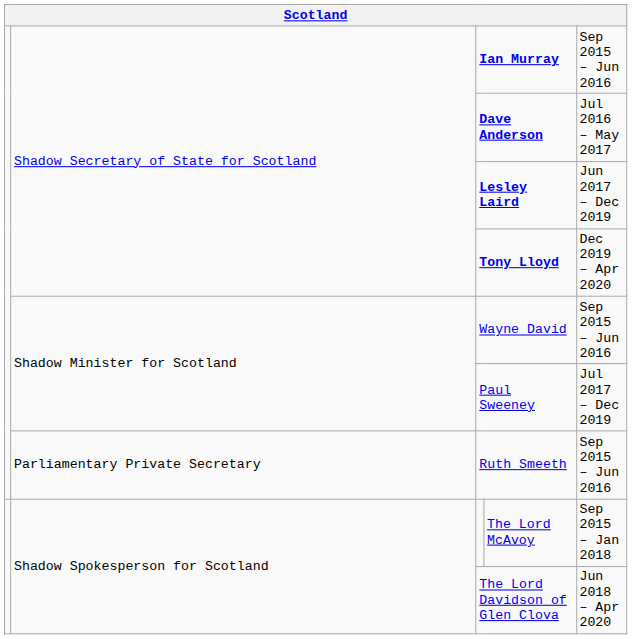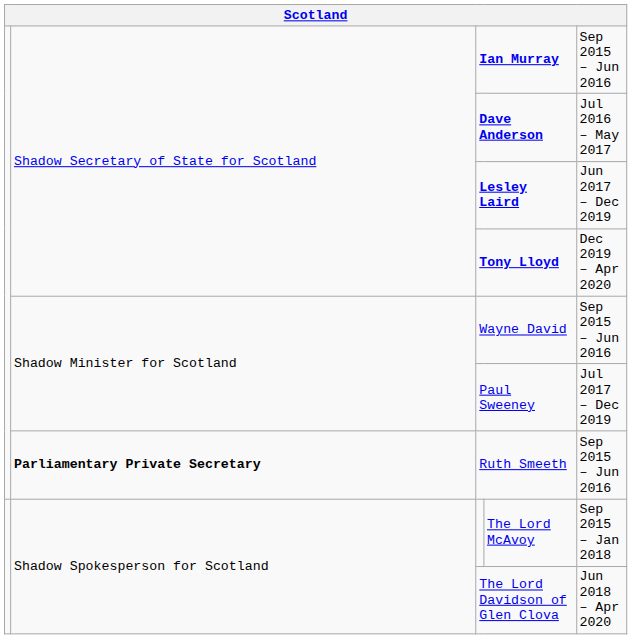(137, 465) normal -> (137, 465) bold
